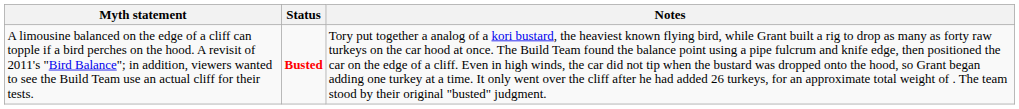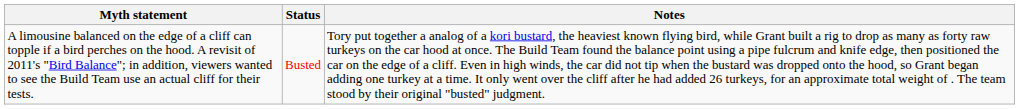(304, 64) bold -> (303, 64) normal
